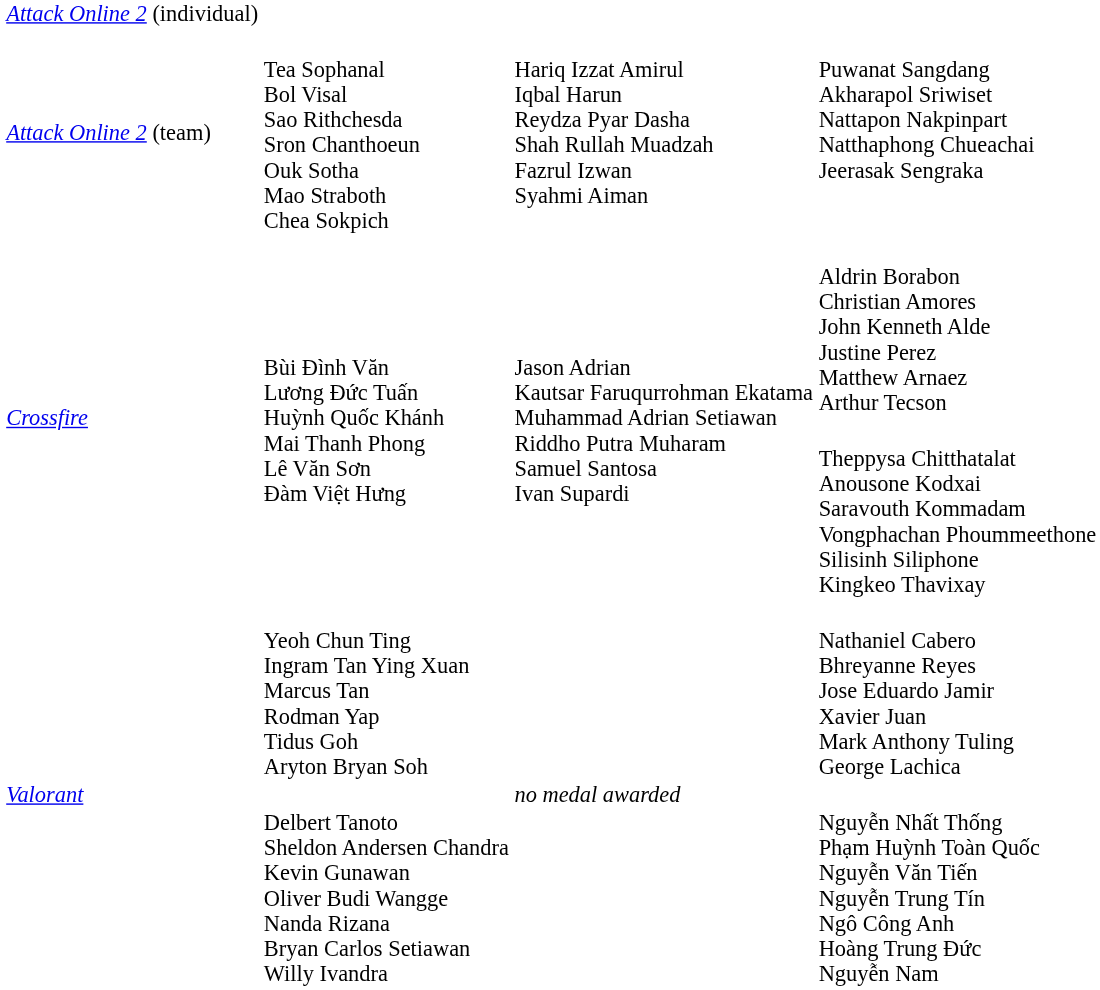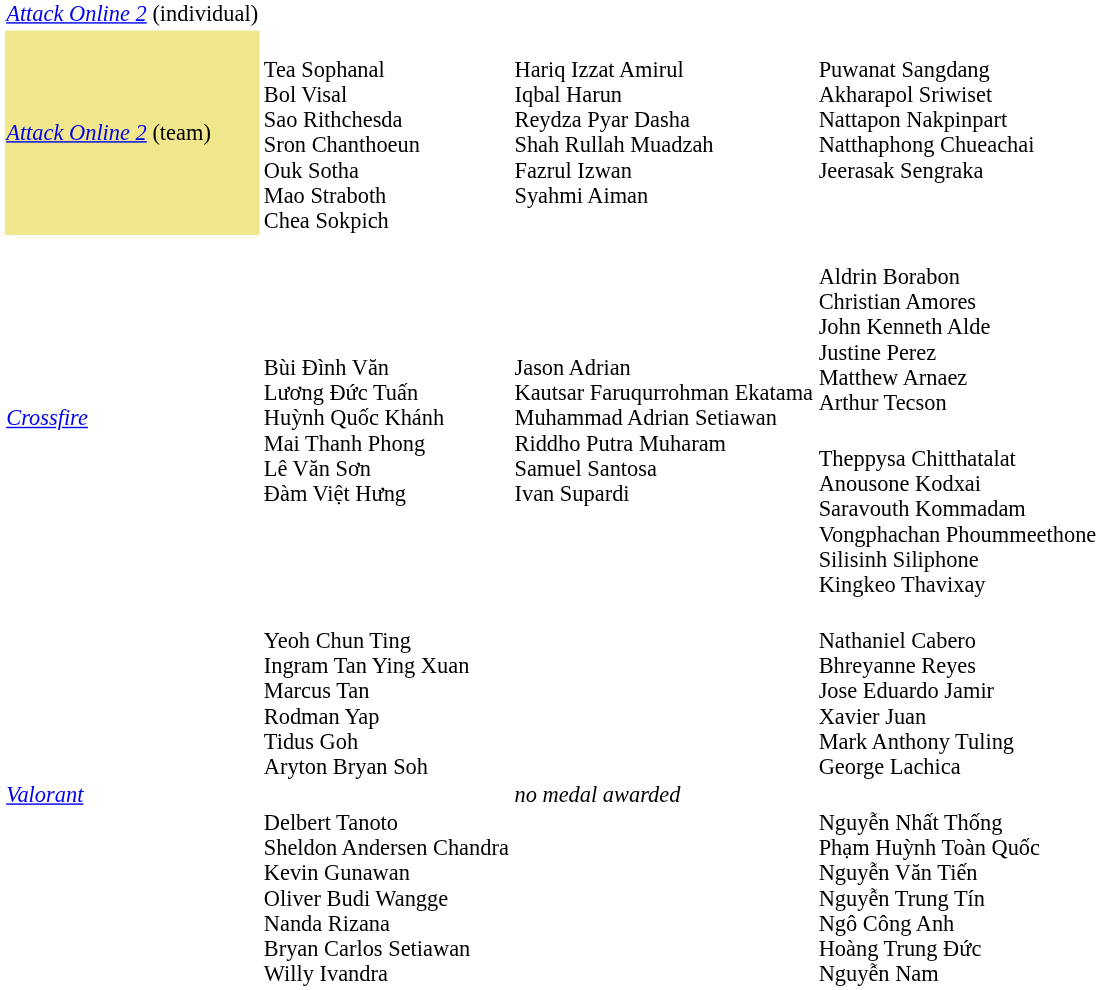(109, 132) no background -> (109, 132) khaki background
